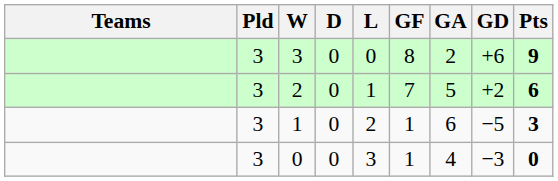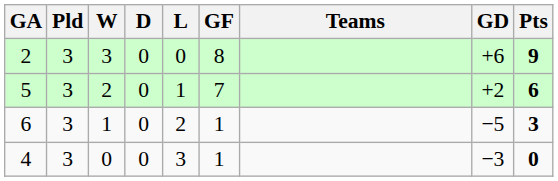columns swapped: (121, 21) <-> (451, 21)
